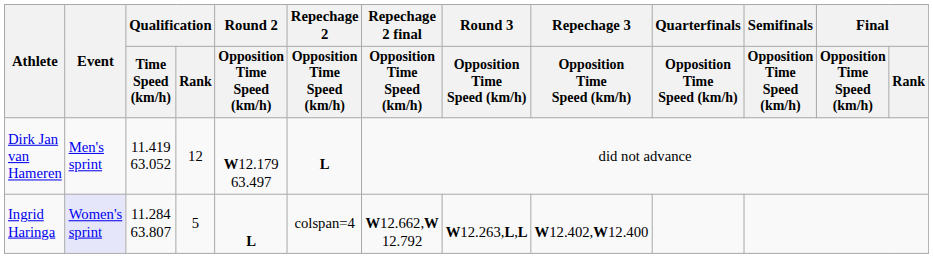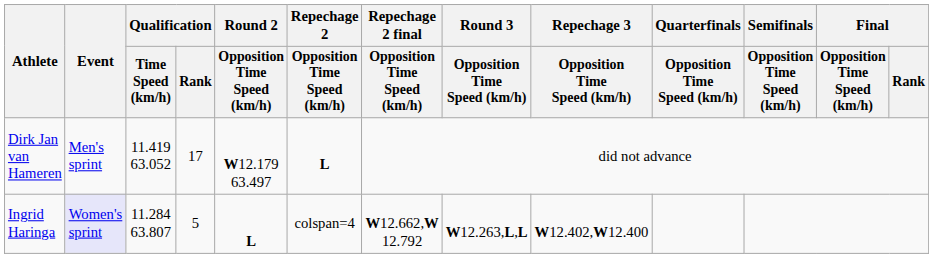(195, 156) 12 -> (195, 156) 17
